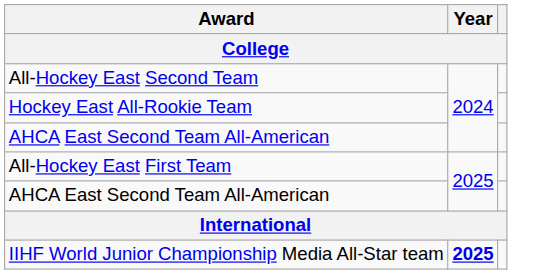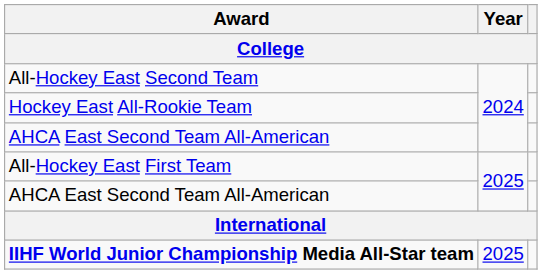(226, 254) normal -> (241, 254) bold
(473, 254) bold -> (503, 254) normal
